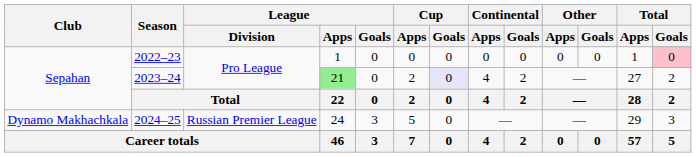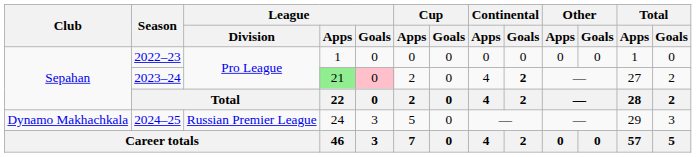(672, 57) pink background -> (672, 57) no background
(375, 78) no background -> (375, 78) pink background
(449, 78) lavender background -> (449, 78) no background
(523, 78) normal -> (523, 78) bold
